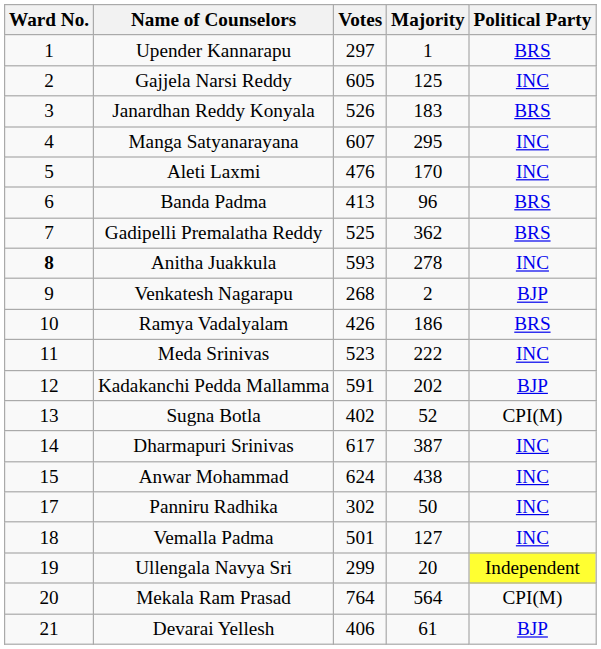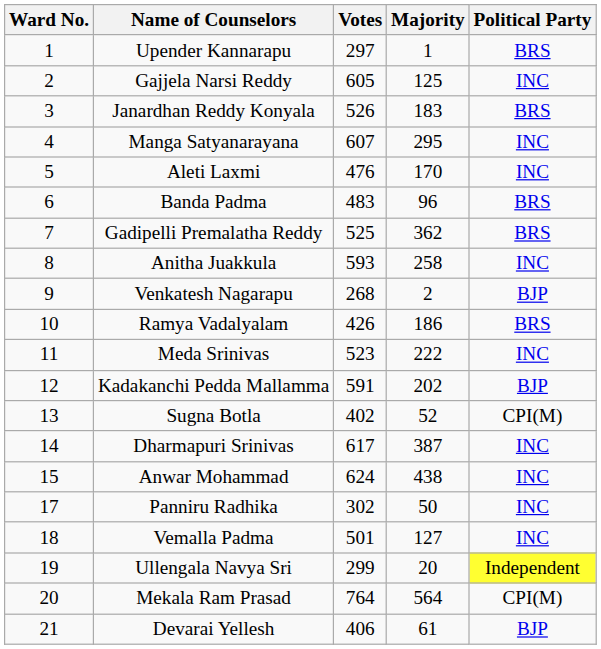(360, 202) 413 -> (360, 202) 483
(49, 263) bold -> (49, 263) normal
(428, 263) 278 -> (428, 263) 258
